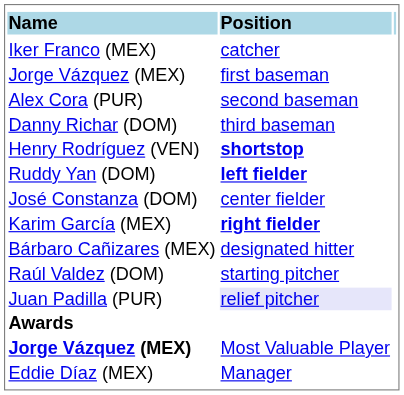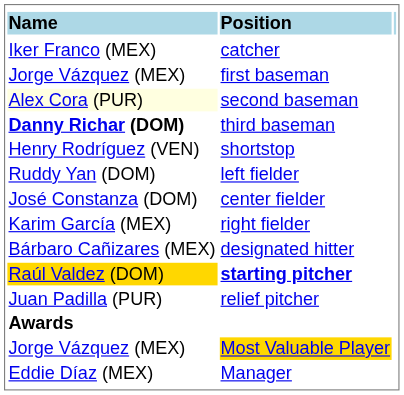(76, 99) no background -> (76, 99) lightyellow background
(93, 124) normal -> (96, 124) bold
(262, 149) bold -> (258, 149) normal
(264, 174) bold -> (260, 174) normal
(270, 224) bold -> (265, 224) normal
(86, 274) no background -> (86, 274) gold background
(280, 274) normal -> (286, 274) bold
(270, 298) lavender background -> (270, 298) no background
(100, 348) bold -> (97, 348) normal
(305, 348) no background -> (305, 348) gold background
